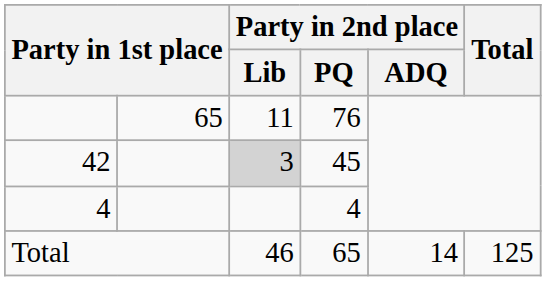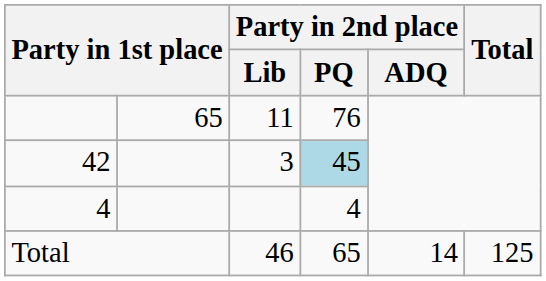(287, 162) lightgrey background -> (287, 162) no background
(347, 162) no background -> (347, 162) lightblue background
